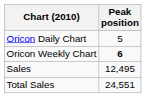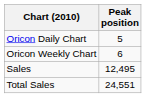(120, 54) bold -> (120, 54) normal
